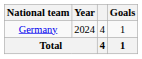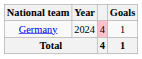(102, 29) no background -> (102, 29) pink background
